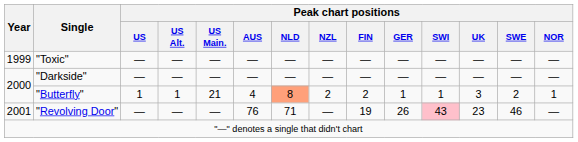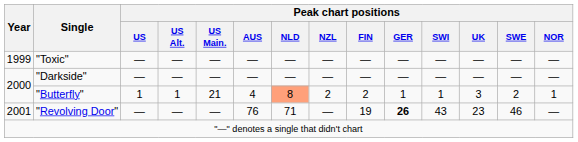(403, 111) normal -> (403, 111) bold
(441, 111) pink background -> (441, 111) no background
